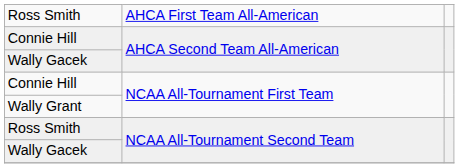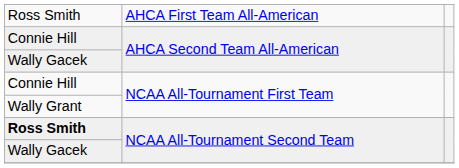(44, 128) normal -> (47, 128) bold
